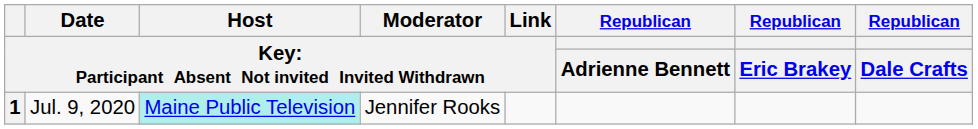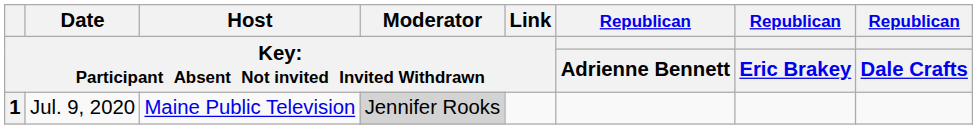(250, 107) paleturquoise background -> (250, 107) no background
(432, 107) no background -> (432, 107) lightgrey background
